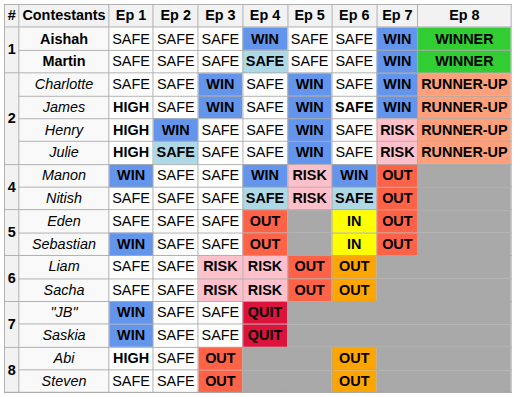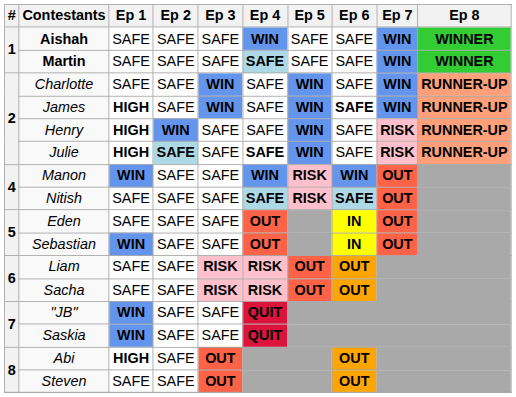(265, 152) normal -> (265, 152) bold
